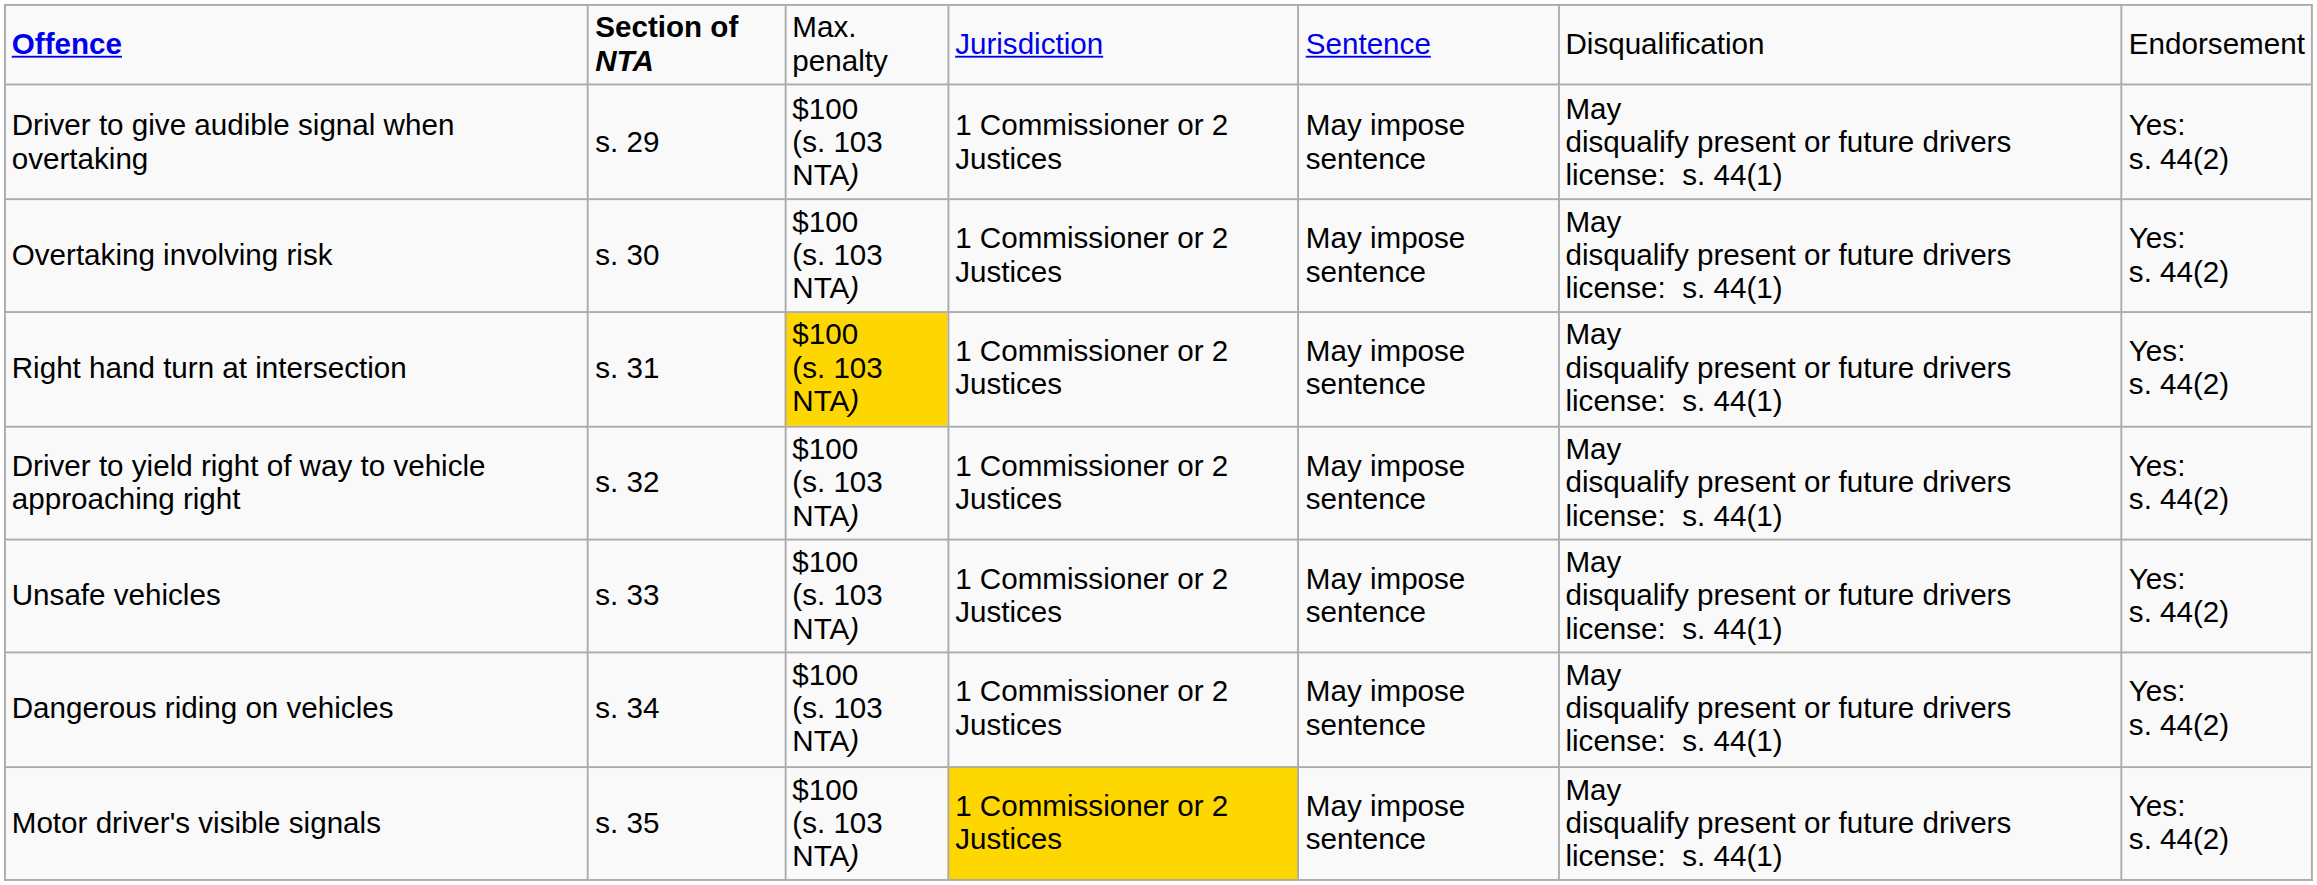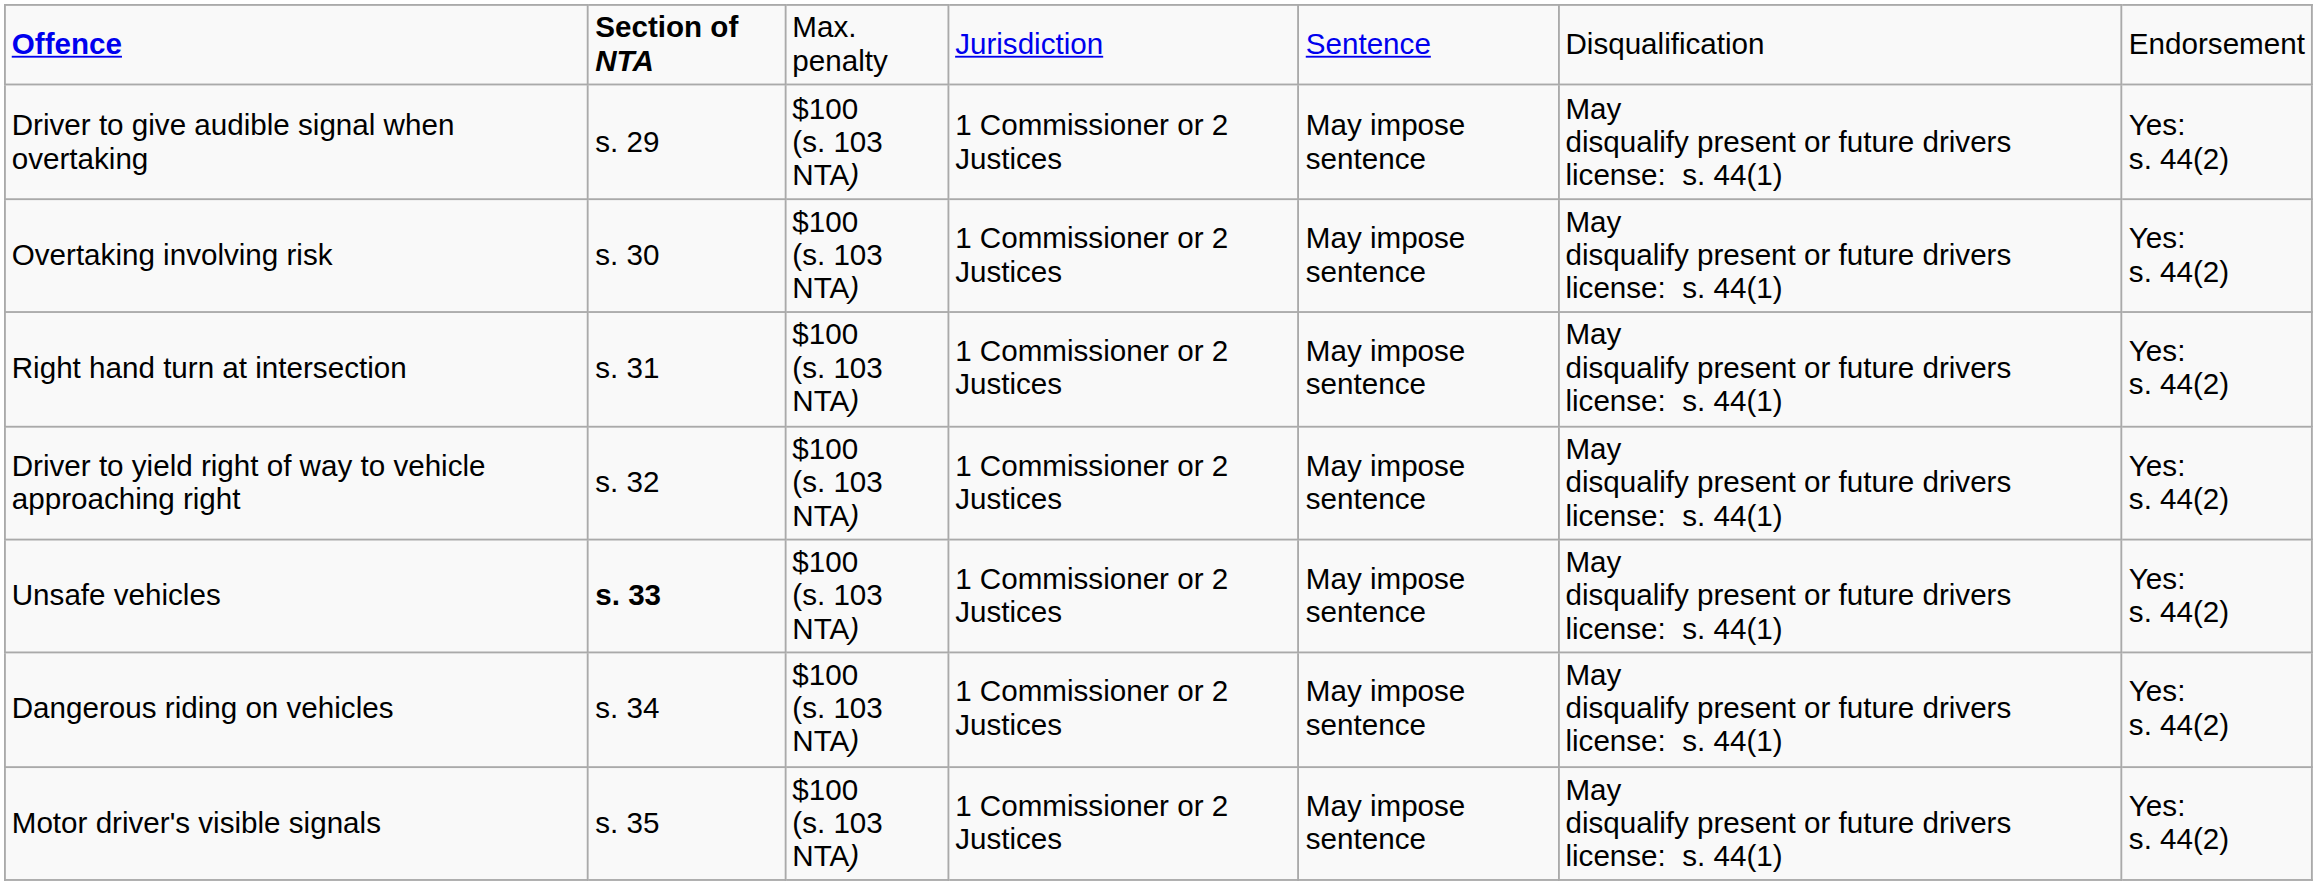(838, 368) gold background -> (838, 368) no background
(627, 595) normal -> (628, 595) bold
(1092, 822) gold background -> (1092, 822) no background
